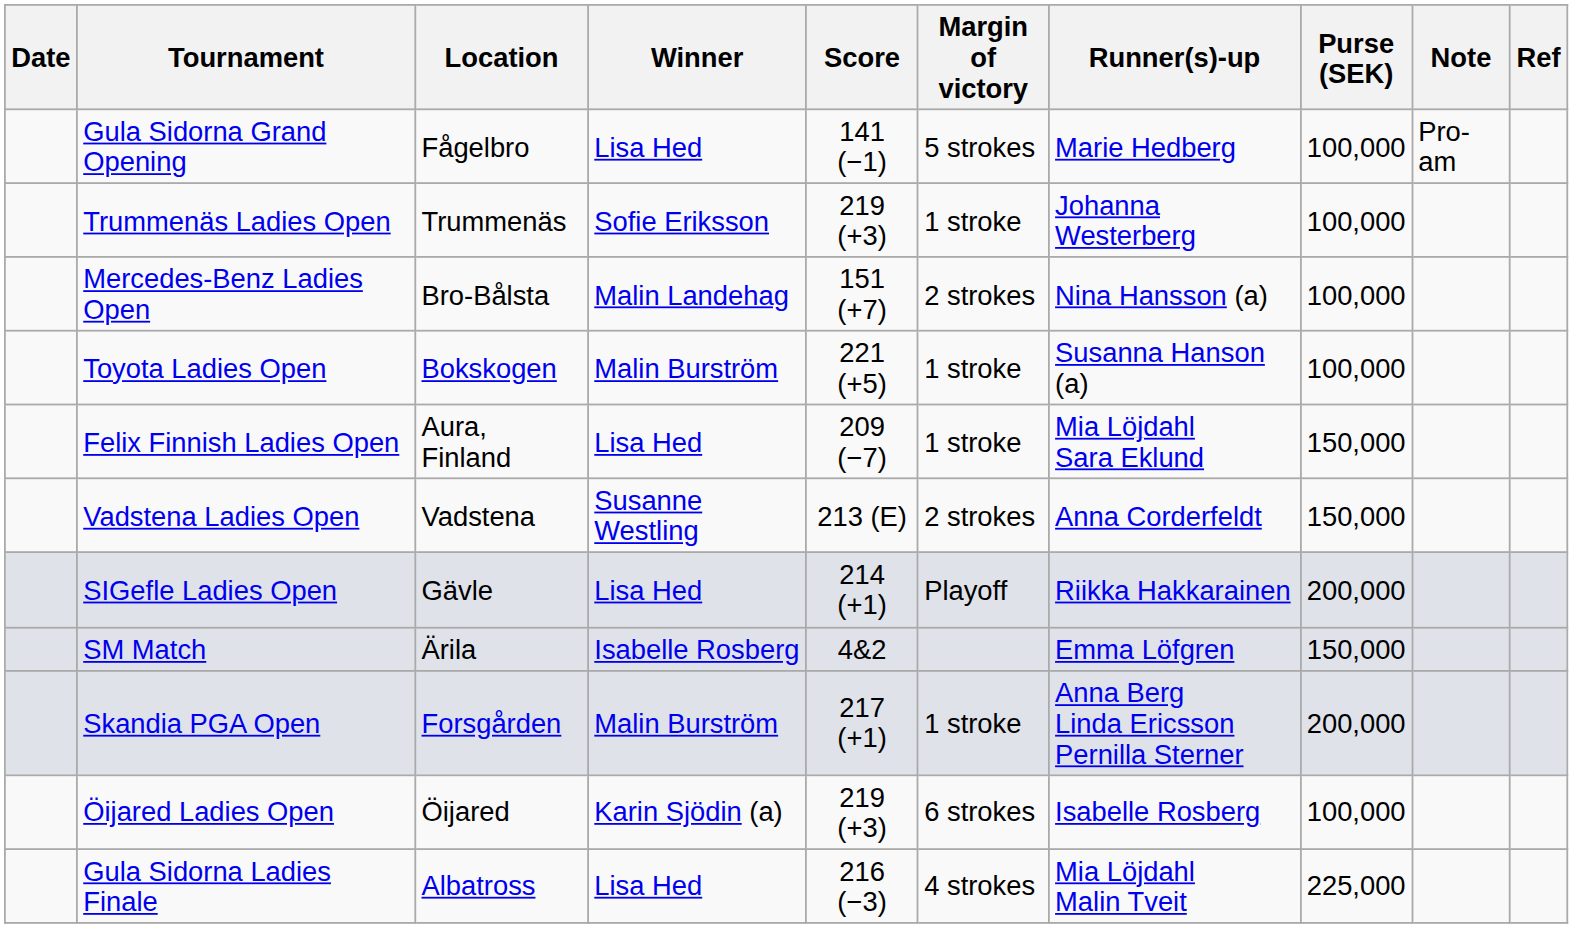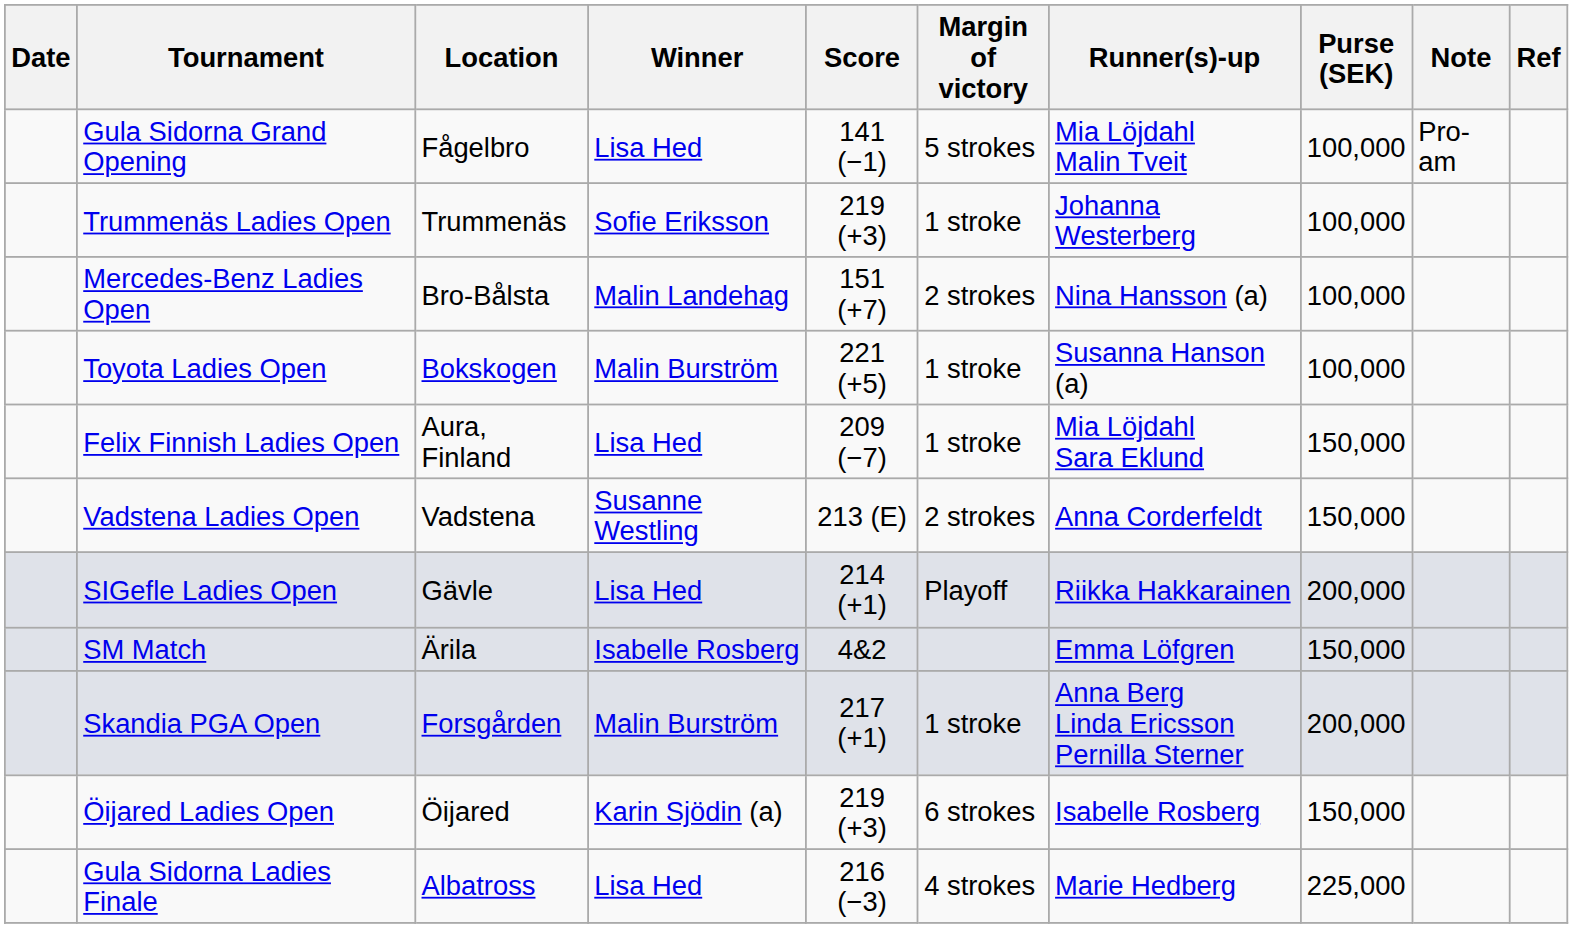(1146, 147) Marie Hedberg -> (1125, 147) Mia Löjdahl Malin Tveit
(1356, 812) 100,000 -> (1356, 812) 150,000
(1125, 886) Mia Löjdahl Malin Tveit -> (1146, 886) Marie Hedberg
